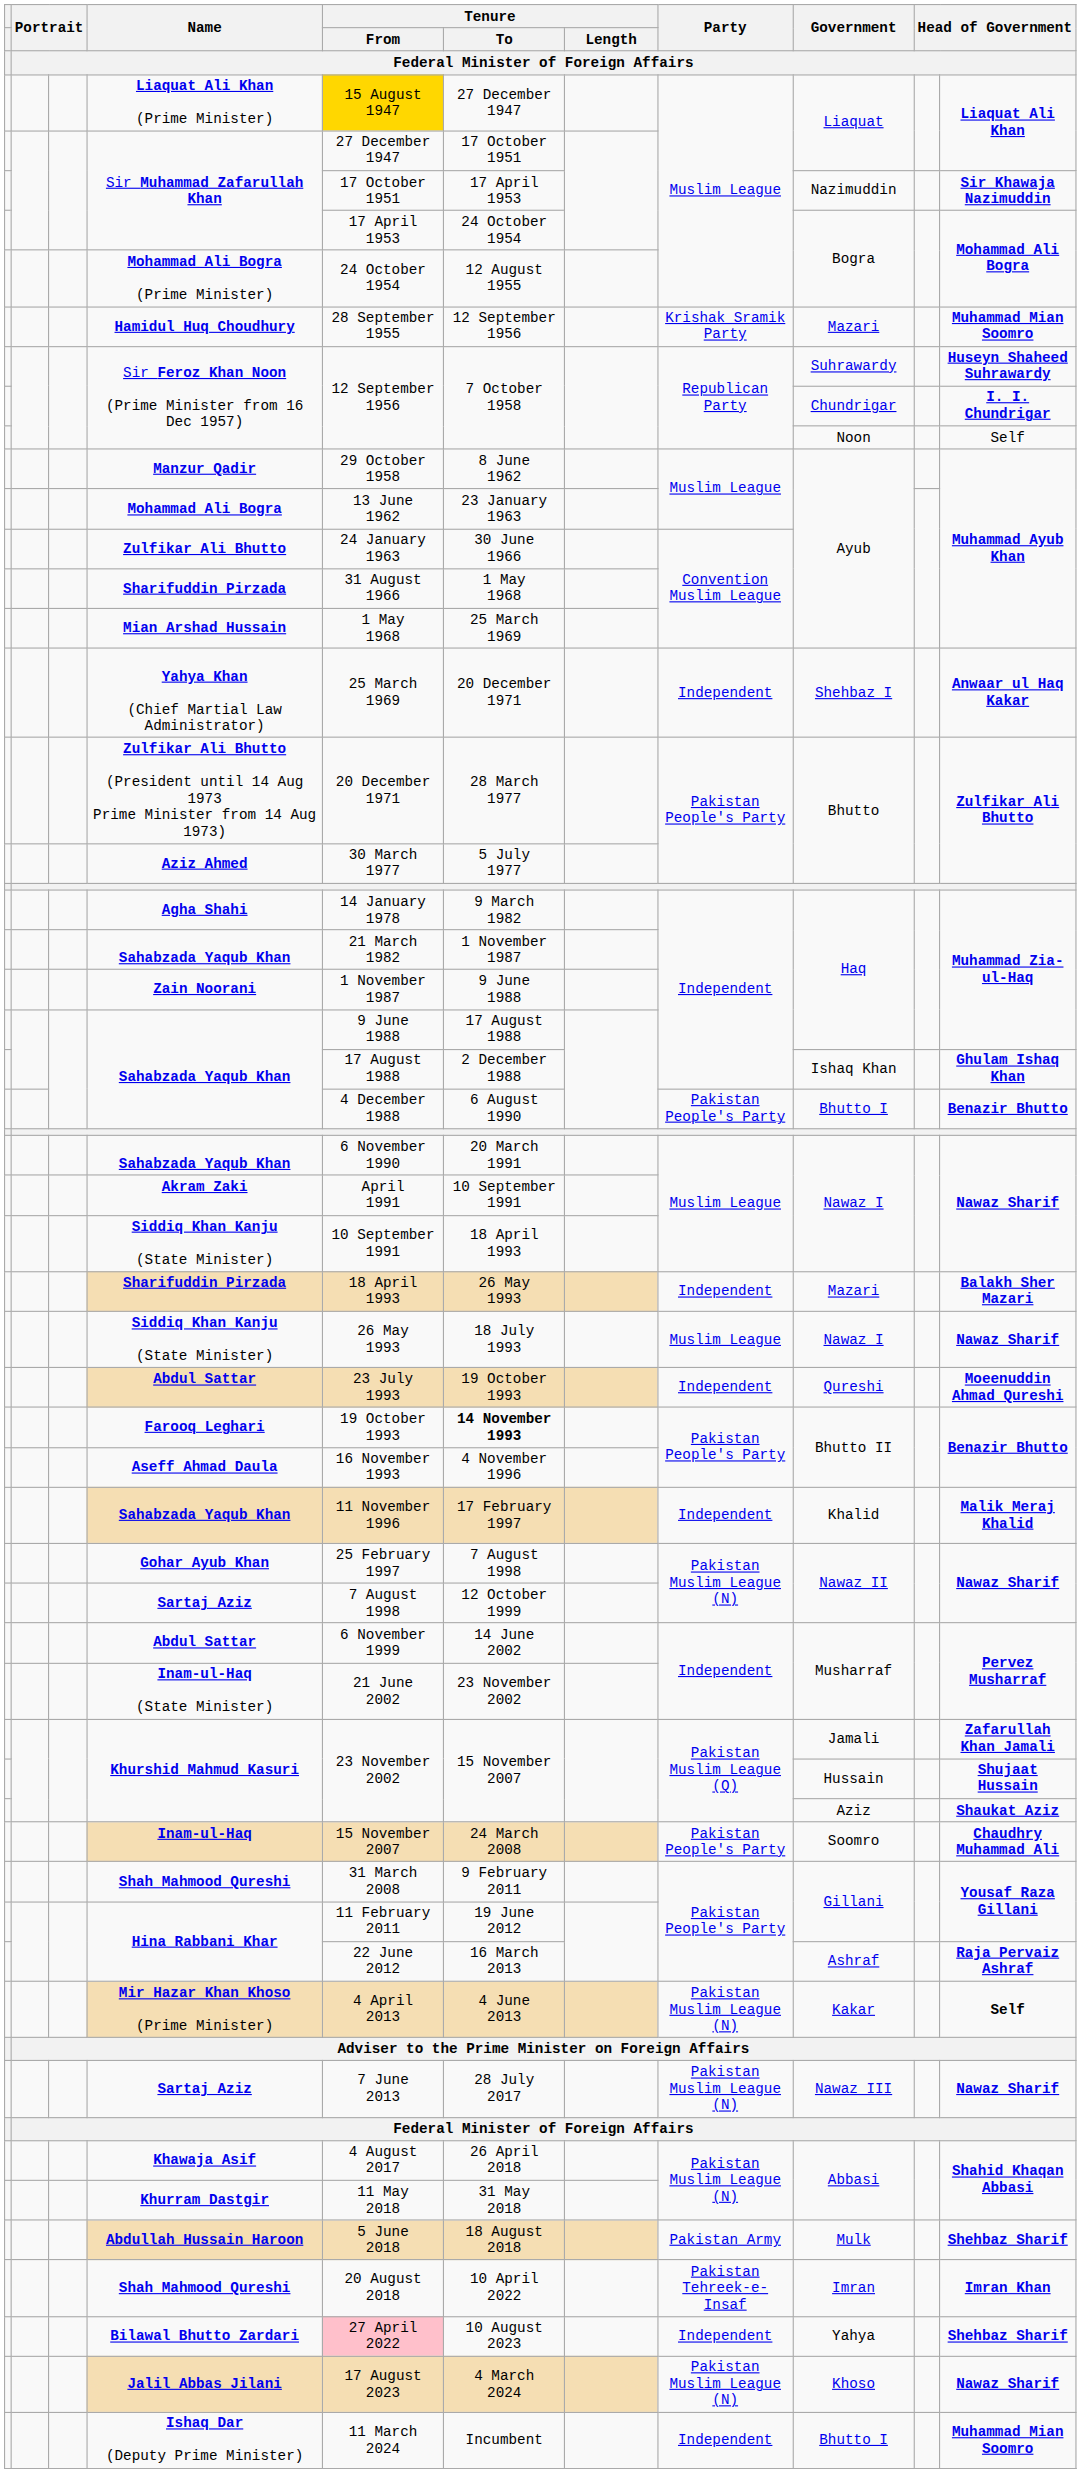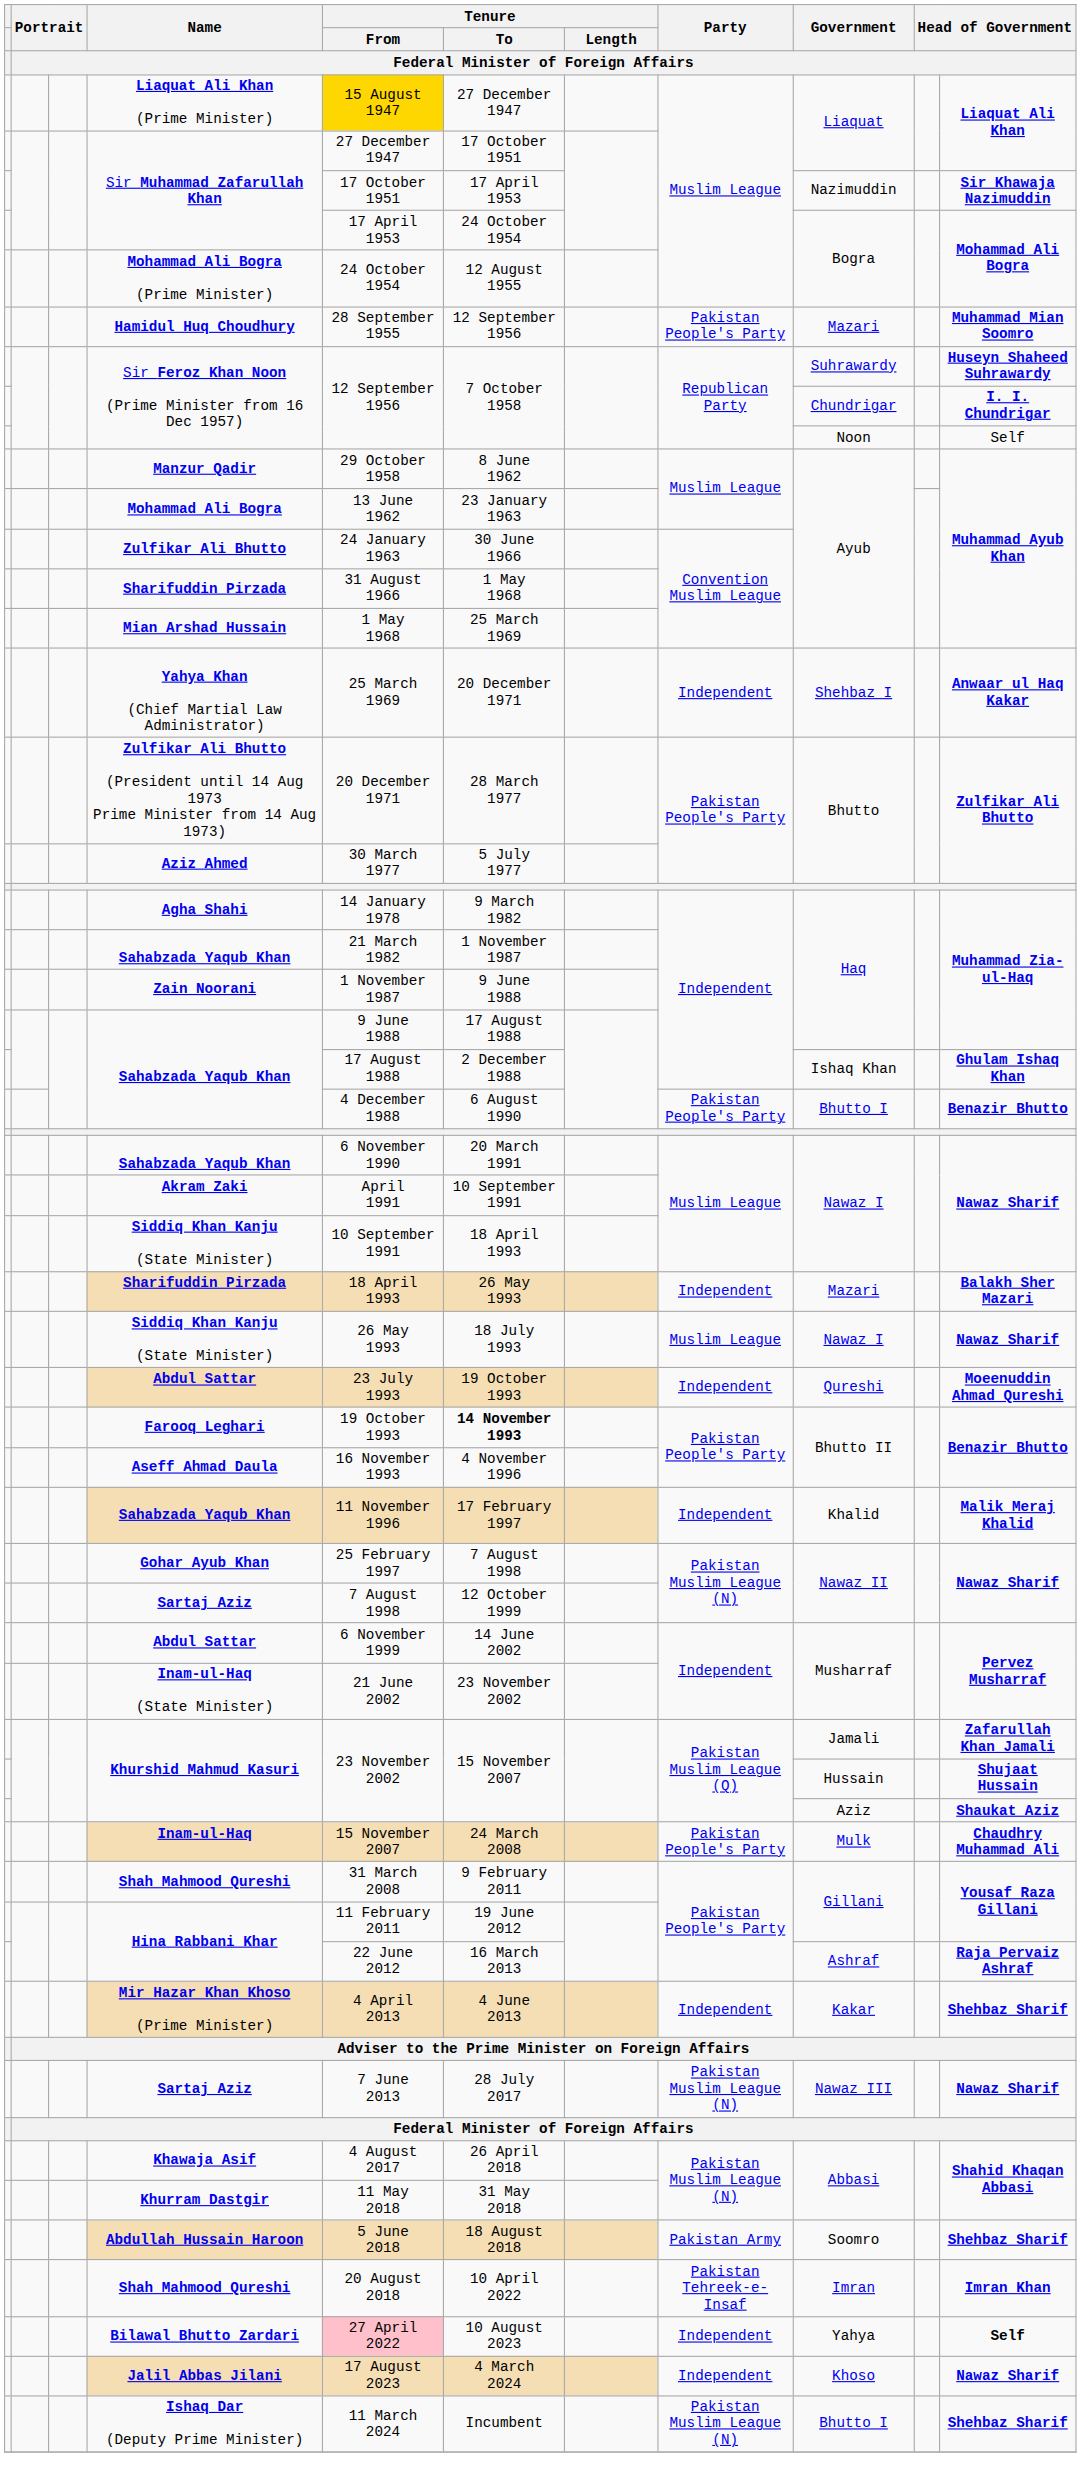(725, 326) Krishak Sramik Party -> (725, 326) Pakistan People's Party
(854, 1842) Soomro -> (854, 1842) Mulk
(725, 2009) Pakistan Muslim League (N) -> (725, 2009) Independent
(1008, 2009) Self -> (1008, 2009) Shehbaz Sharif
(854, 2240) Mulk -> (854, 2240) Soomro
(1008, 2336) Shehbaz Sharif -> (1008, 2336) Self
(725, 2384) Pakistan Muslim League (N) -> (725, 2376) Independent
(725, 2440) Independent -> (725, 2424) Pakistan Muslim League (N)
(1008, 2440) Muhammad Mian Soomro -> (1008, 2424) Shehbaz Sharif
